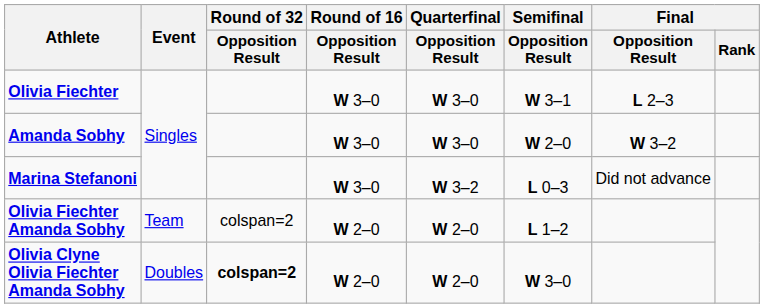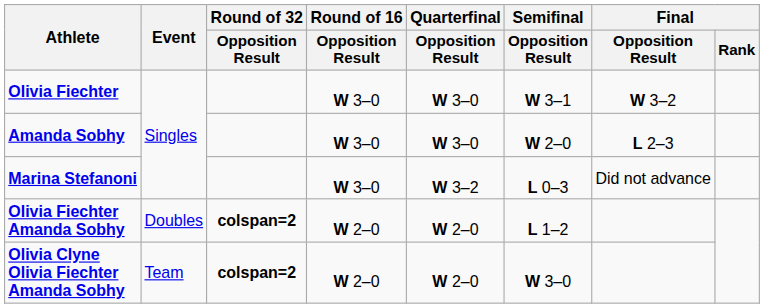(653, 101) L 2–3 -> (653, 101) W 3–2
(653, 144) W 3–2 -> (653, 144) L 2–3
(164, 221) Team -> (174, 221) Doubles
(257, 221) normal -> (257, 221) bold
(174, 273) Doubles -> (164, 273) Team
